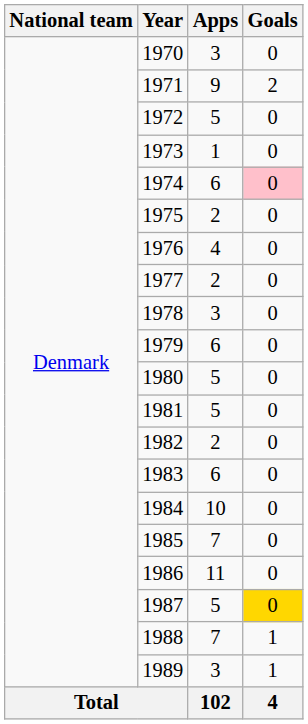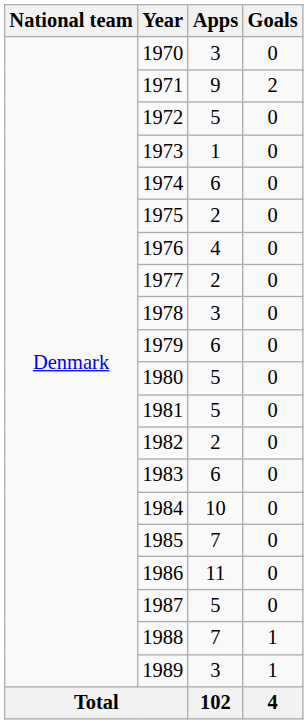(273, 183) pink background -> (273, 183) no background
(273, 605) gold background -> (273, 605) no background
